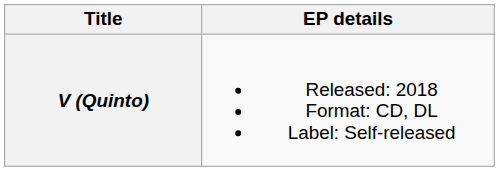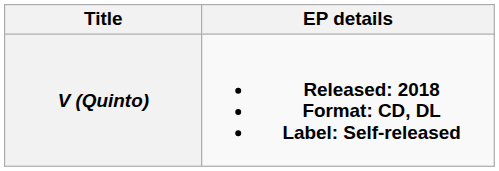(348, 111) normal -> (348, 111) bold
